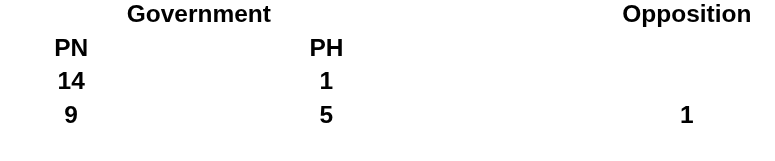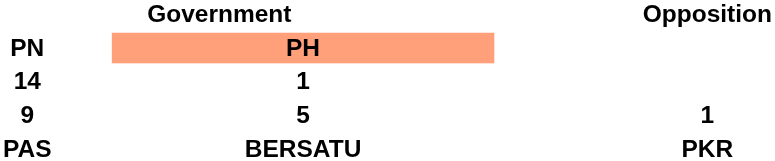(326, 47) no background -> (303, 47) lightsalmon background
+ row: (27, 148)
